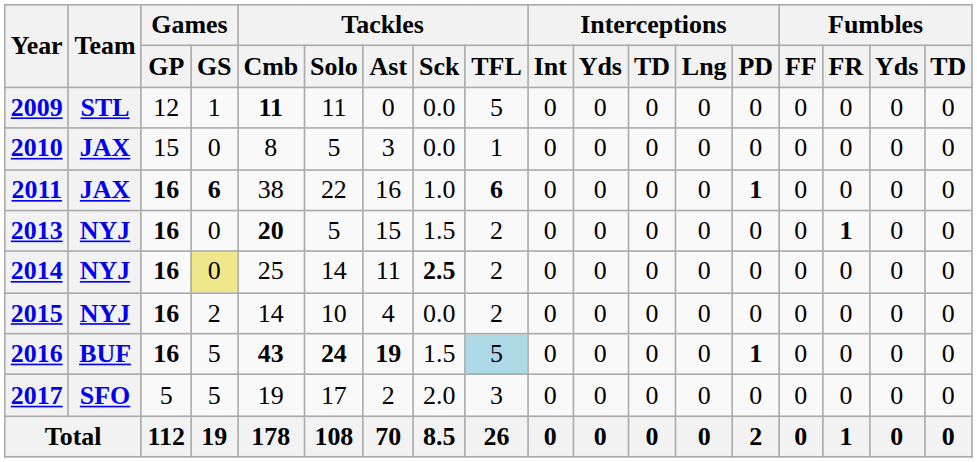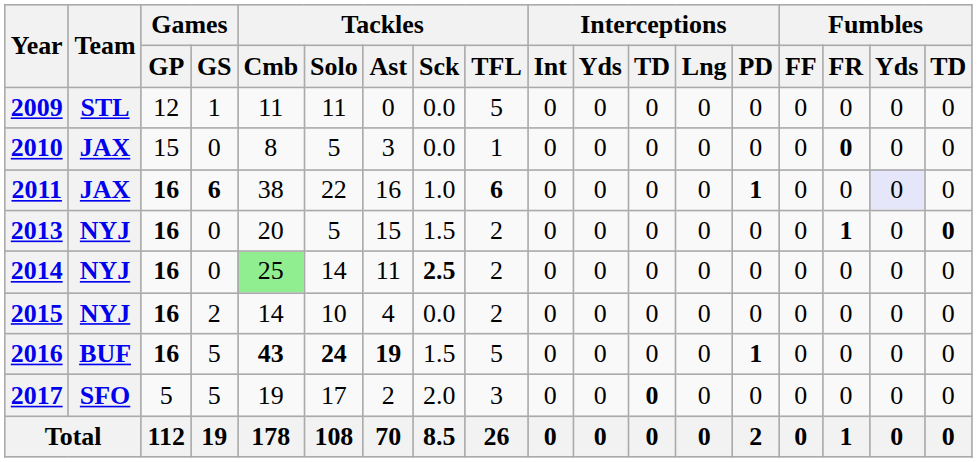(271, 107) bold -> (271, 107) normal
(846, 148) normal -> (846, 148) bold
(897, 189) no background -> (897, 189) lavender background
(271, 230) bold -> (271, 230) normal
(948, 230) normal -> (948, 230) bold
(214, 271) khaki background -> (214, 271) no background
(271, 271) no background -> (271, 271) lightgreen background
(496, 353) lightblue background -> (496, 353) no background
(652, 395) normal -> (652, 395) bold
